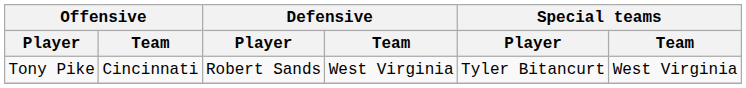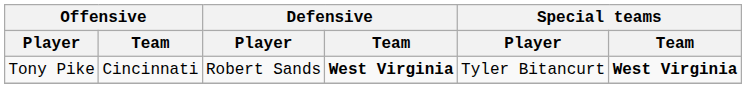(391, 70) normal -> (391, 70) bold
(675, 70) normal -> (675, 70) bold
